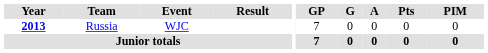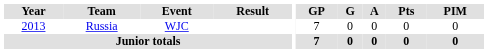(33, 26) bold -> (33, 26) normal
